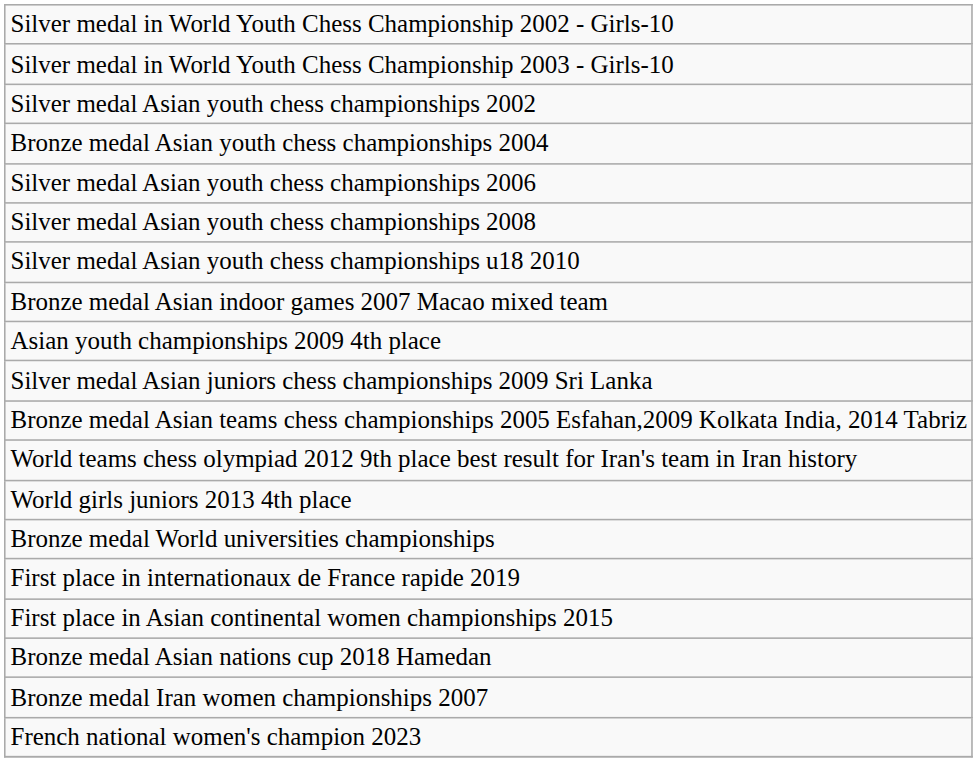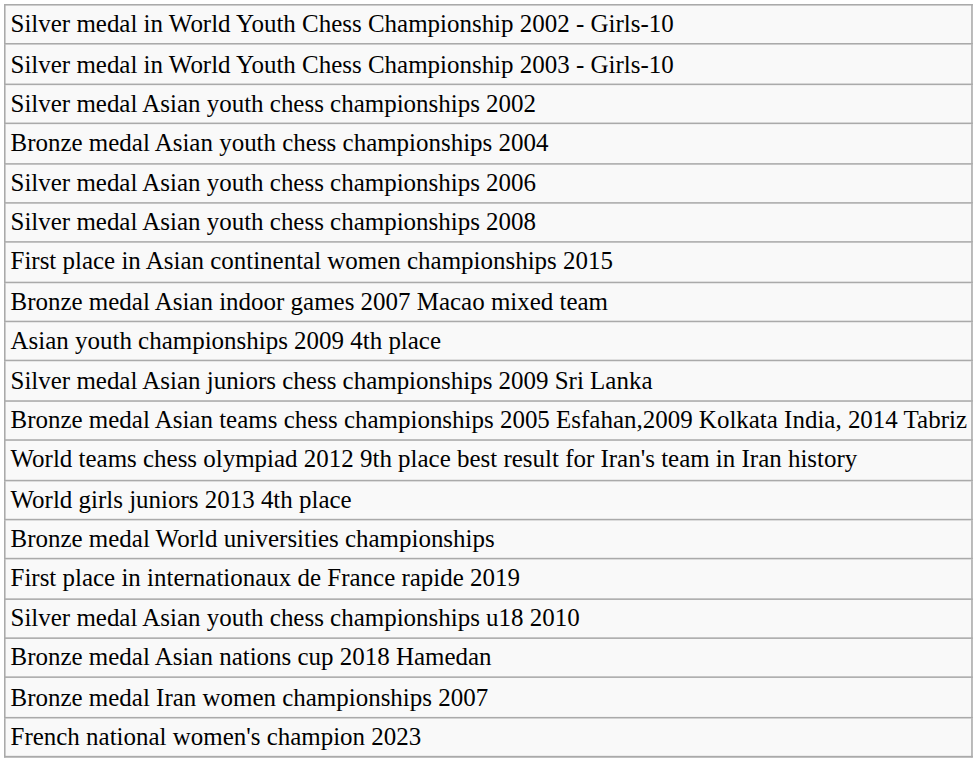(295, 261) Silver medal Asian youth chess championships u18 2010 -> (312, 261) First place in Asian continental women championships 2015
(312, 618) First place in Asian continental women championships 2015 -> (295, 618) Silver medal Asian youth chess championships u18 2010
